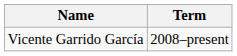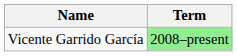(190, 39) no background -> (190, 39) lightgreen background
